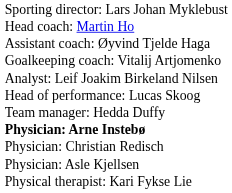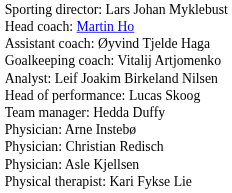(75, 129) bold -> (70, 129) normal
